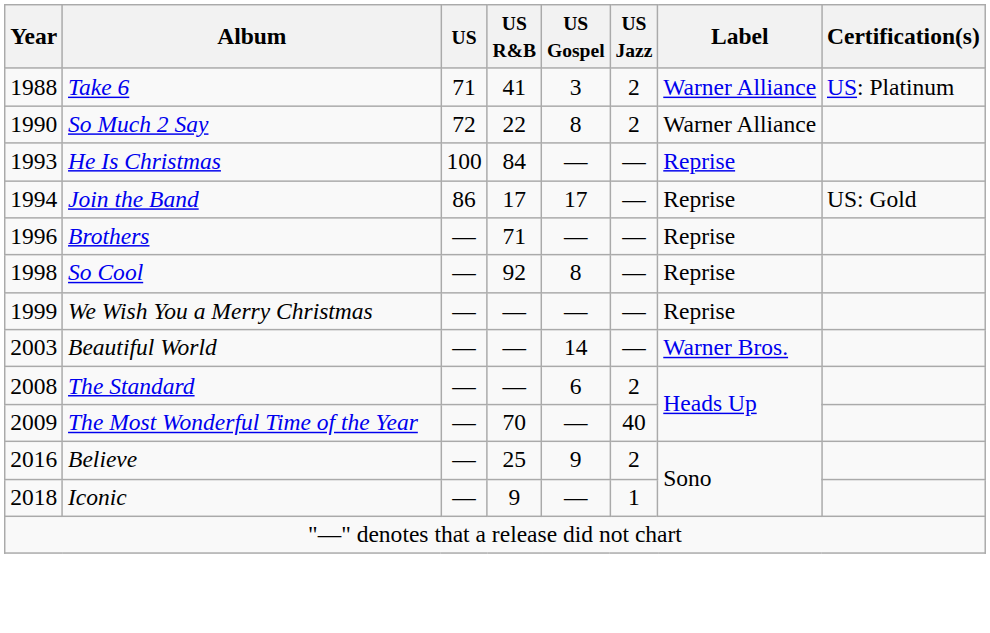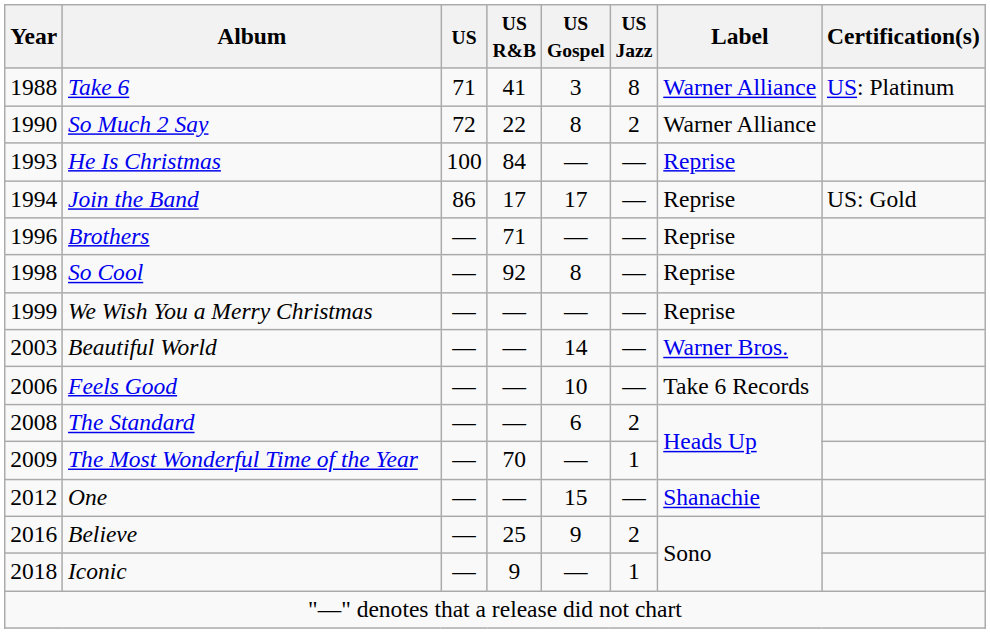(634, 86) 2 -> (634, 86) 8
+ row: (123, 385)
(634, 422) 40 -> (634, 459) 1
+ row: (88, 497)
